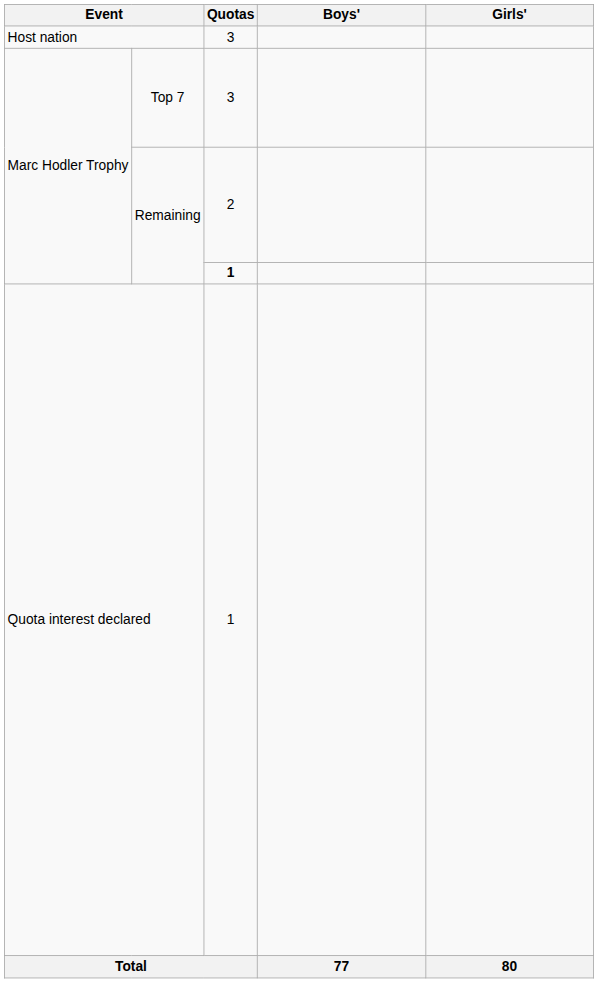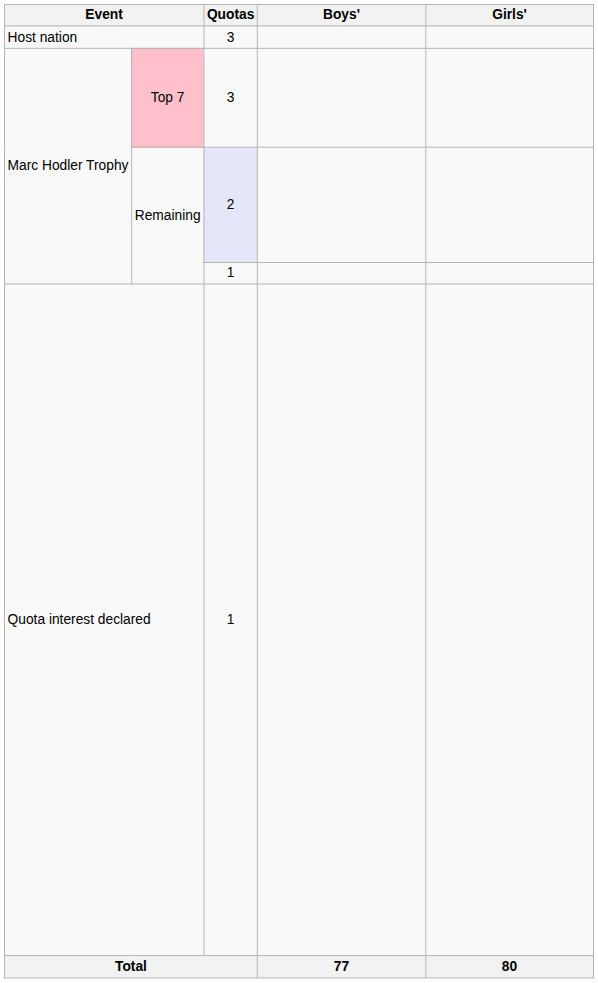(168, 97) no background -> (168, 97) pink background
(231, 204) no background -> (231, 204) lavender background
(231, 272) bold -> (231, 272) normal
